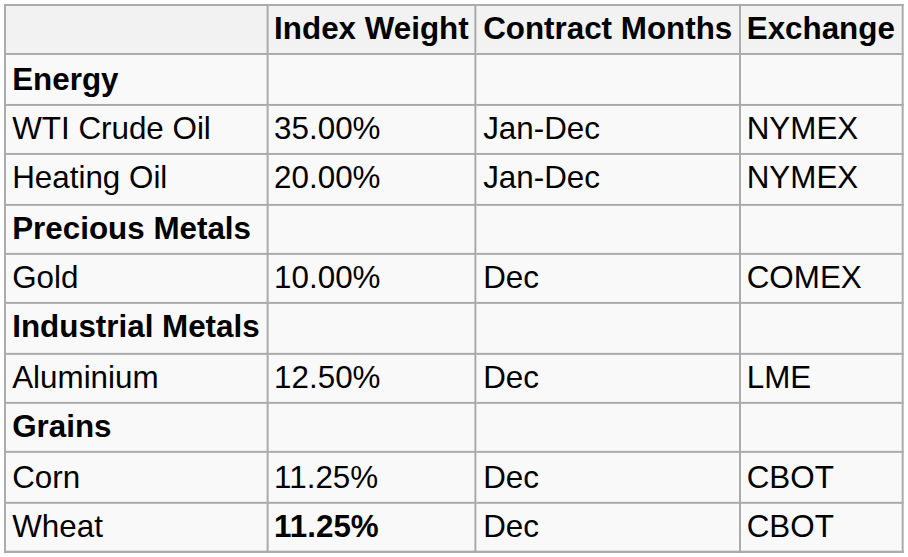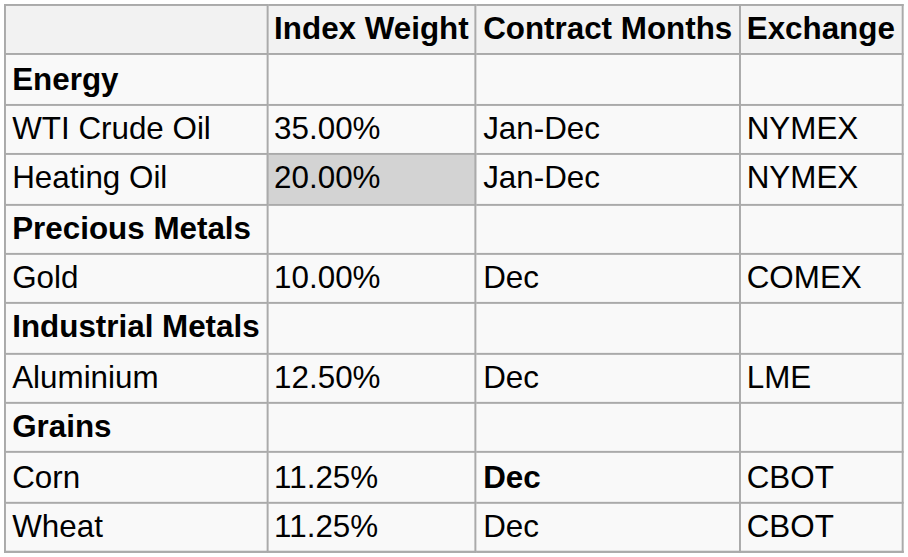(327, 178) no background -> (327, 178) lightgrey background
(511, 476) normal -> (512, 476) bold
(326, 526) bold -> (326, 526) normal
